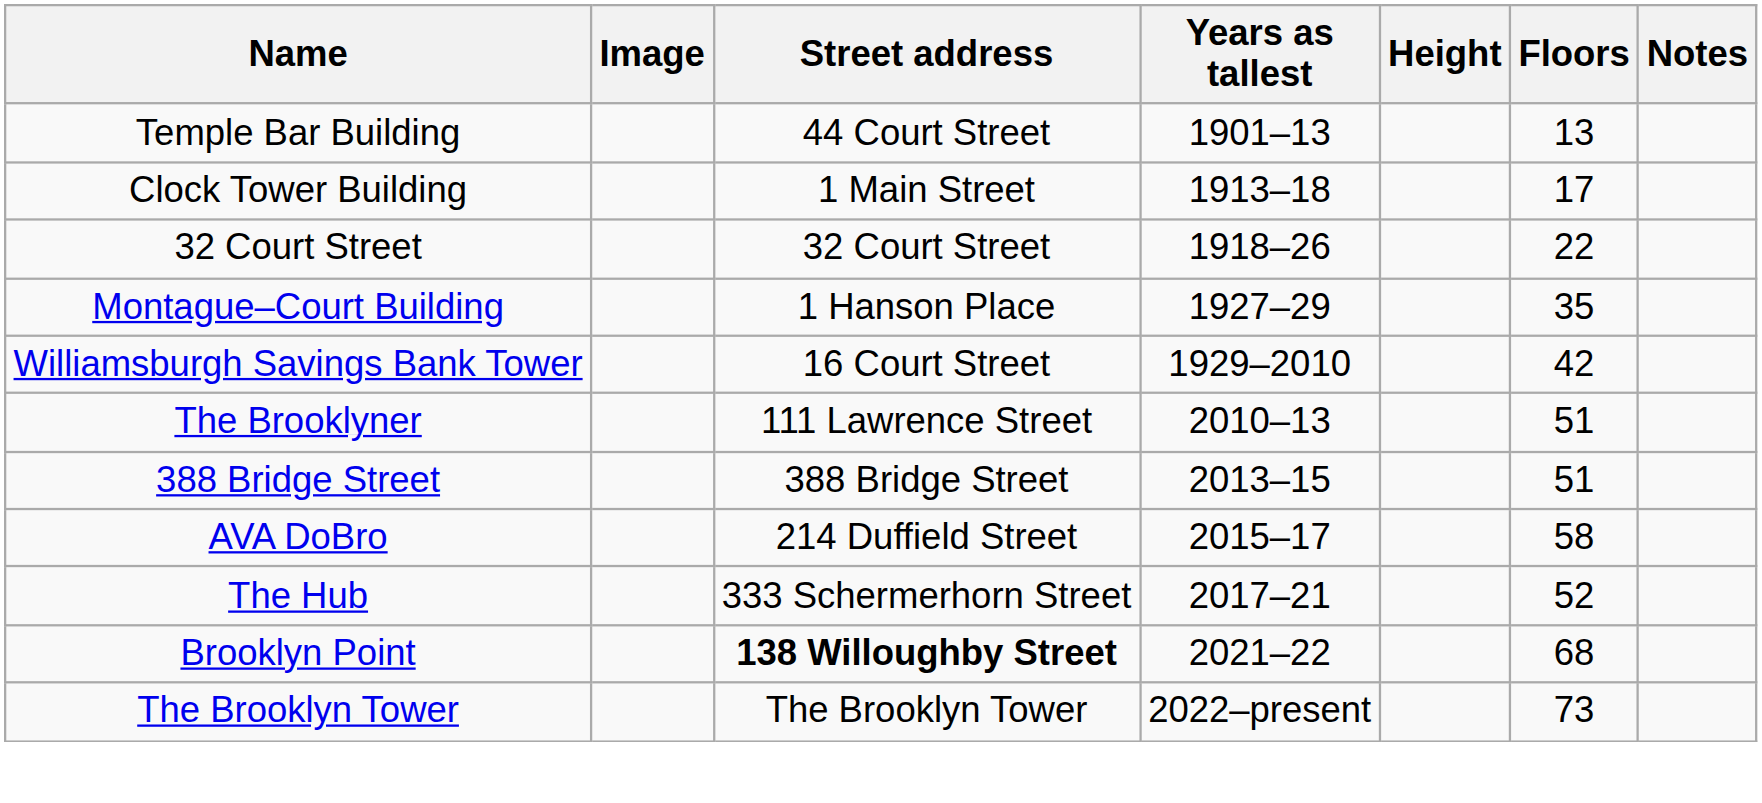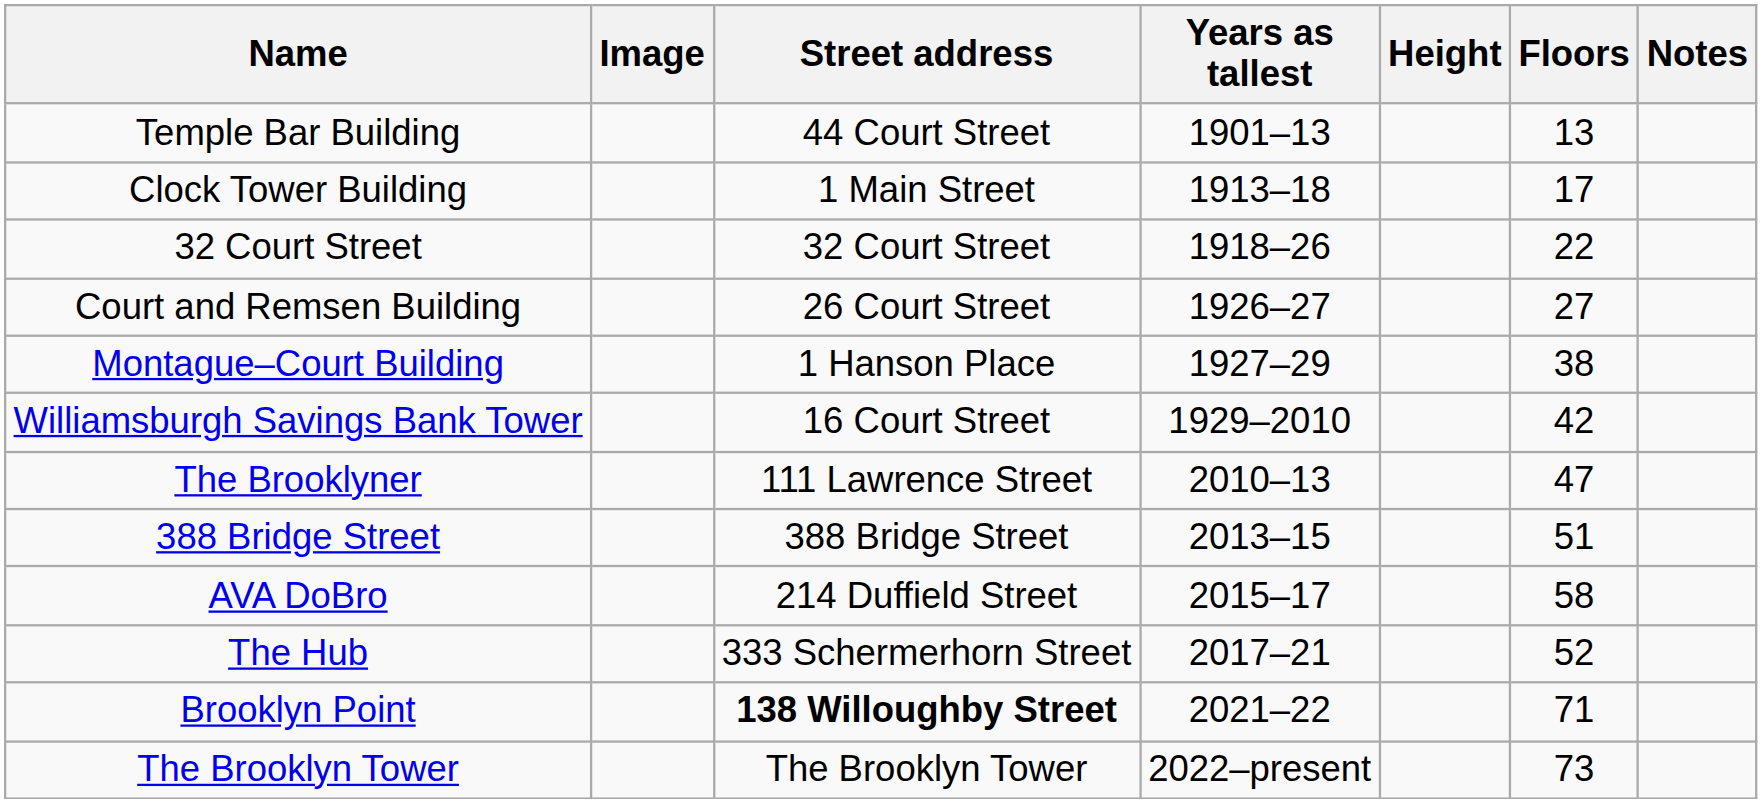+ row: (298, 305)
(1574, 305) 35 -> (1574, 363) 38
(1574, 421) 51 -> (1574, 479) 47
(1574, 653) 68 -> (1574, 710) 71
